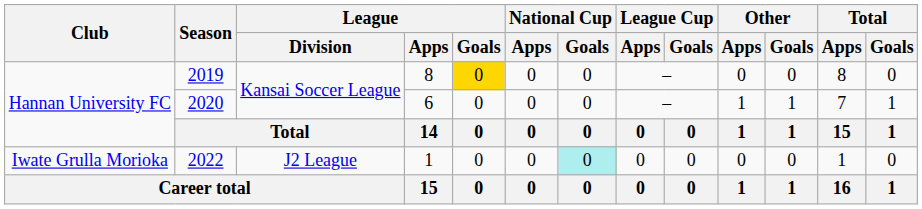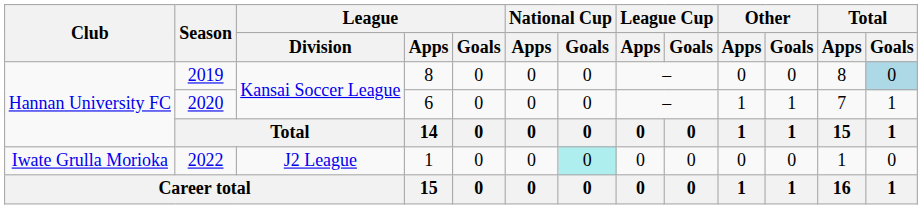(479, 75) gold background -> (479, 75) no background
(892, 75) no background -> (892, 75) lightblue background
